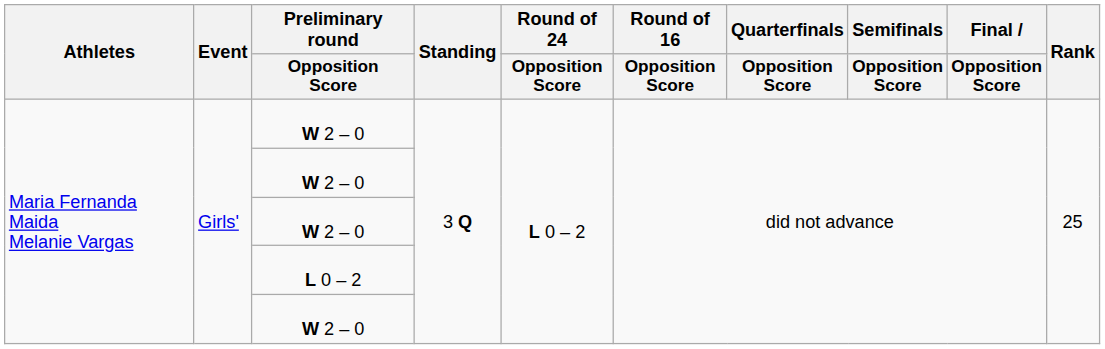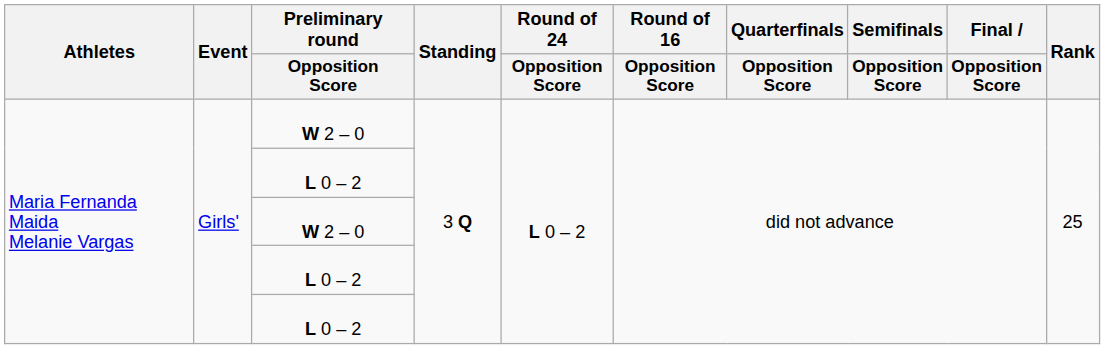(333, 183) W 2 – 0 -> (333, 183) L 0 – 2
(333, 330) W 2 – 0 -> (333, 330) L 0 – 2
